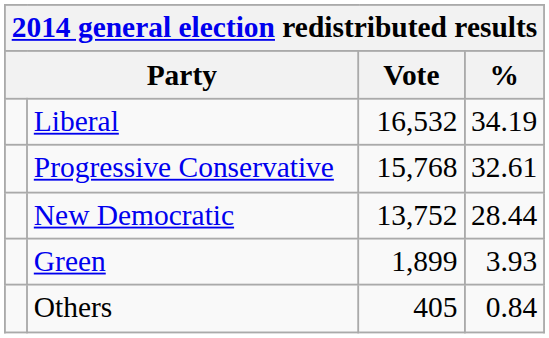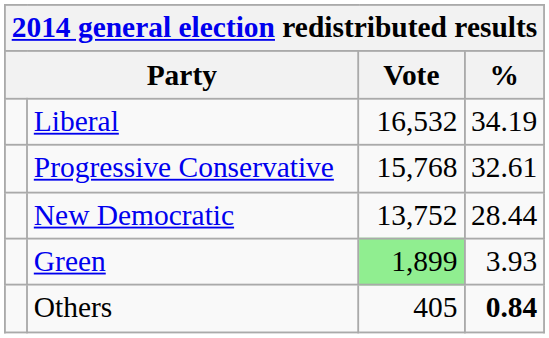(424, 261) no background -> (424, 261) lightgreen background
(511, 307) normal -> (511, 307) bold
